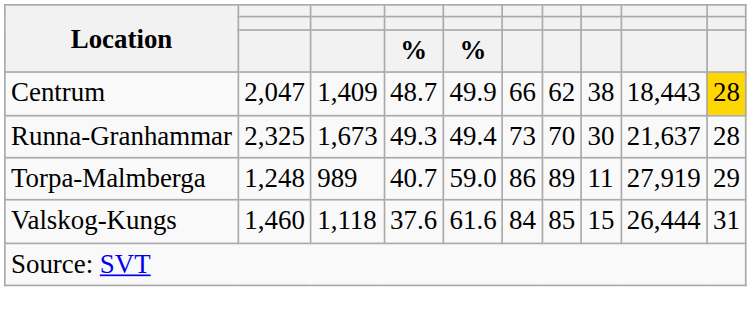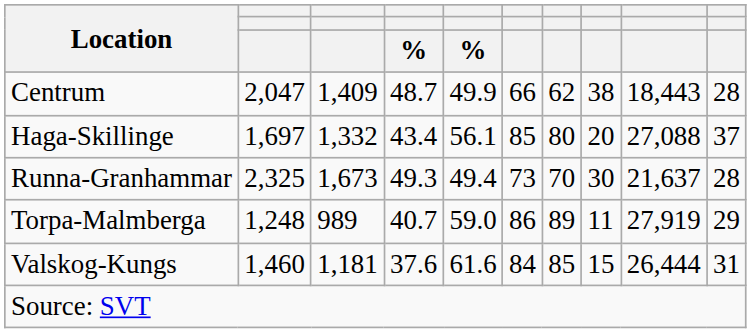(727, 93) gold background -> (727, 93) no background
+ row: (92, 135)
(347, 221) 1,118 -> (347, 263) 1,181
